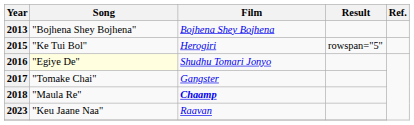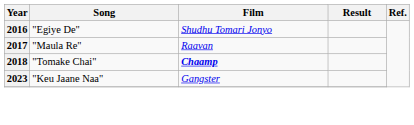- row: (17, 29)
- row: (17, 45)
(56, 62) lightyellow background -> (56, 29) no background
(64, 78) "Tomake Chai" -> (57, 45) "Maula Re"
(200, 78) Gangster -> (197, 45) Raavan
(57, 95) "Maula Re" -> (64, 62) "Tomake Chai"
(196, 111) Raavan -> (201, 78) Gangster
